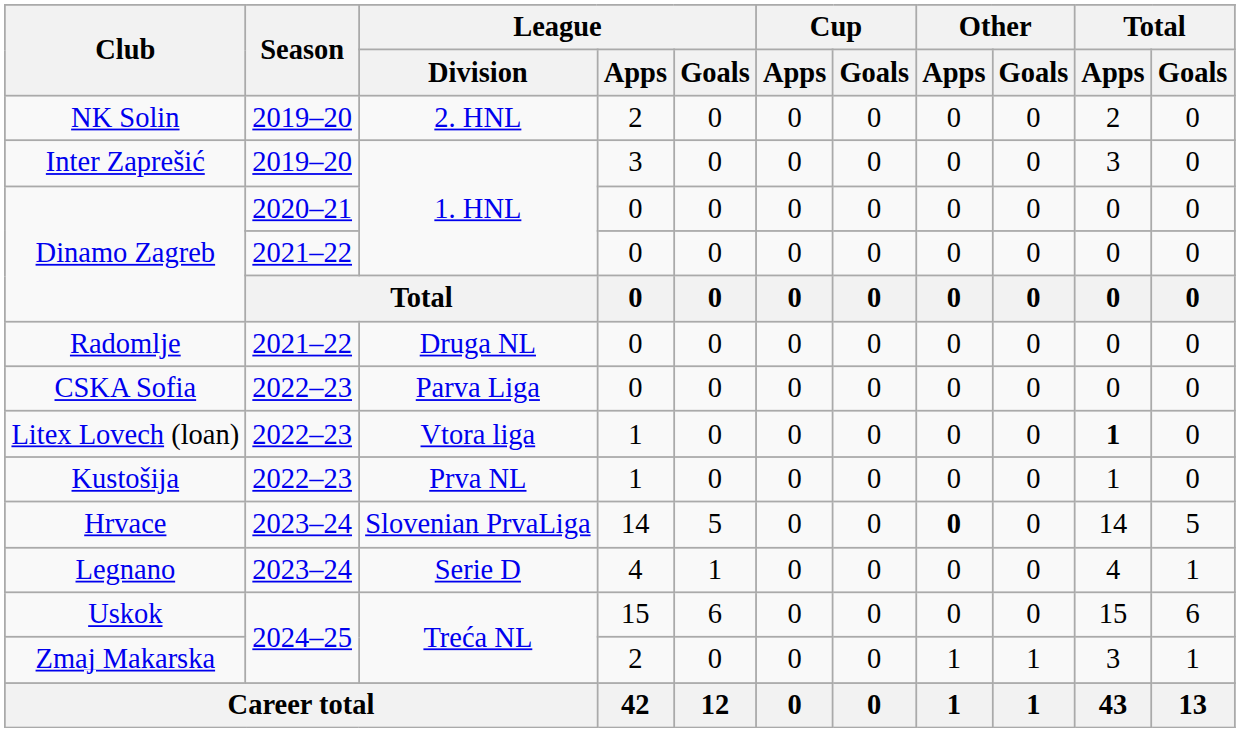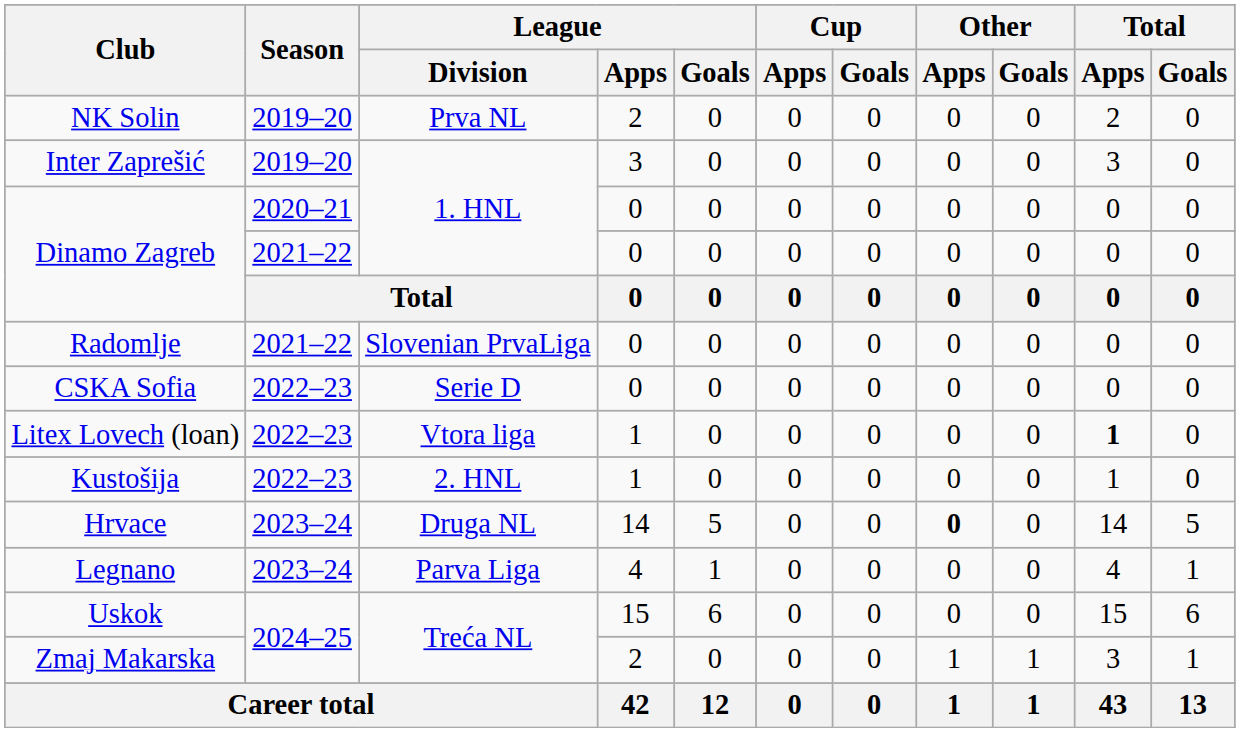(478, 117) 2. HNL -> (478, 117) Prva NL
(478, 343) Druga NL -> (478, 343) Slovenian PrvaLiga
(478, 388) Parva Liga -> (478, 388) Serie D
(478, 478) Prva NL -> (478, 478) 2. HNL
(478, 523) Slovenian PrvaLiga -> (478, 523) Druga NL
(478, 569) Serie D -> (478, 569) Parva Liga
